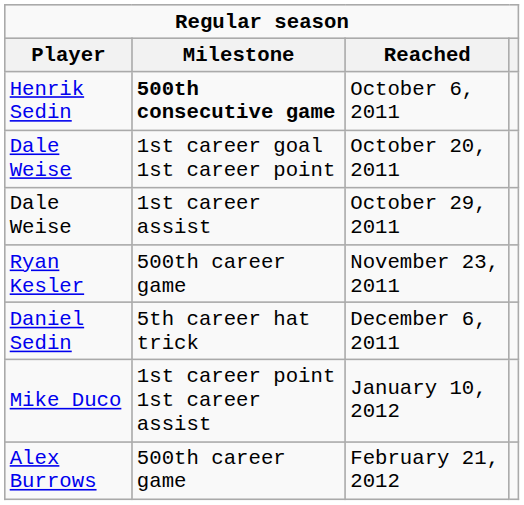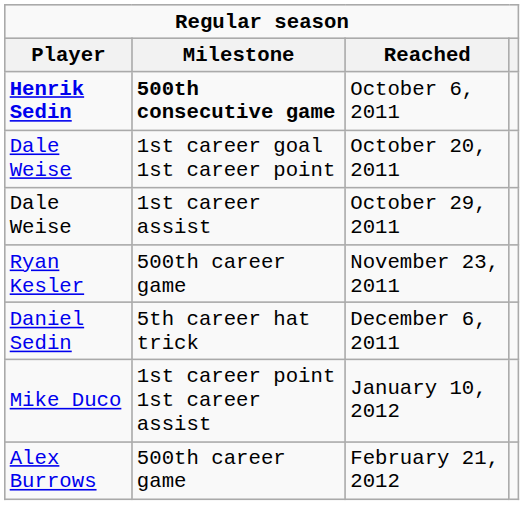(47, 101) normal -> (47, 101) bold
